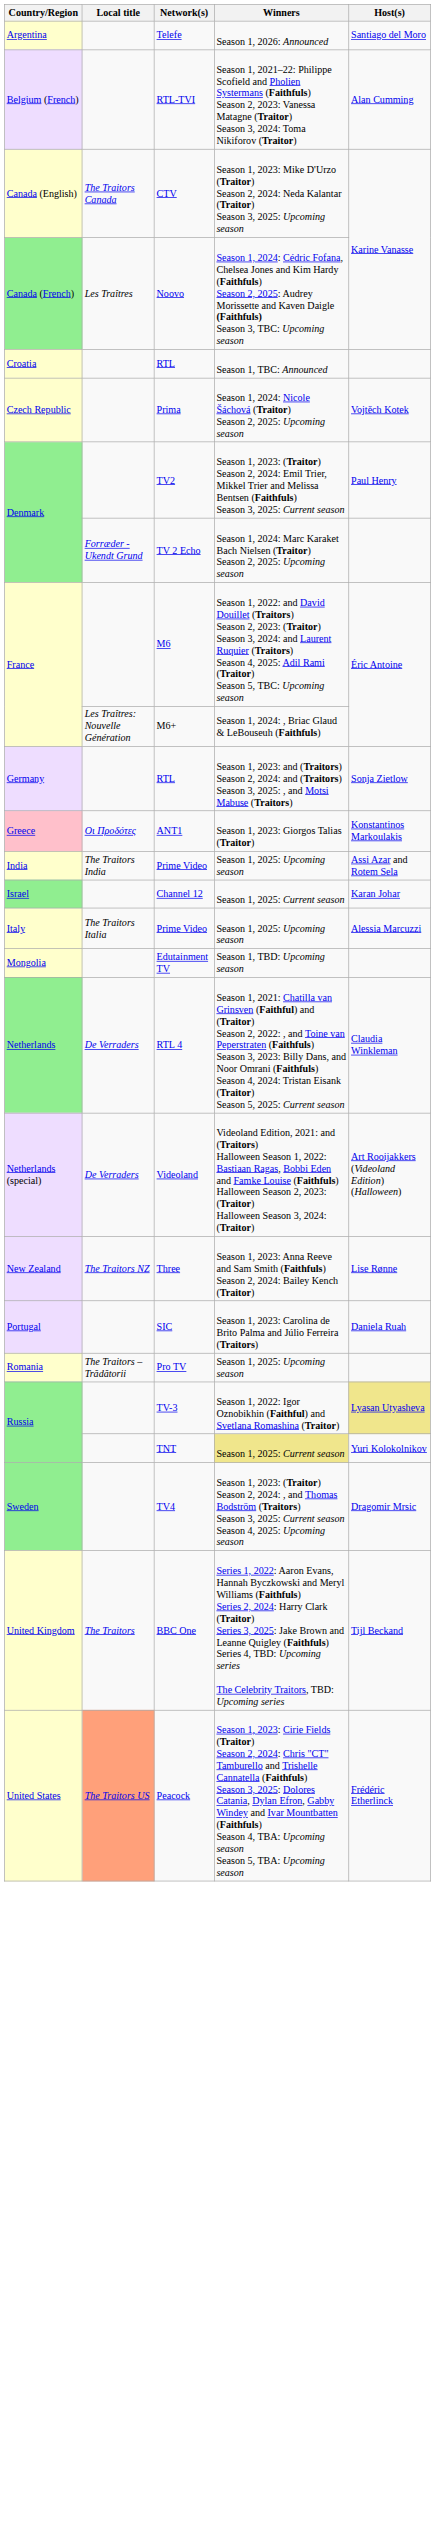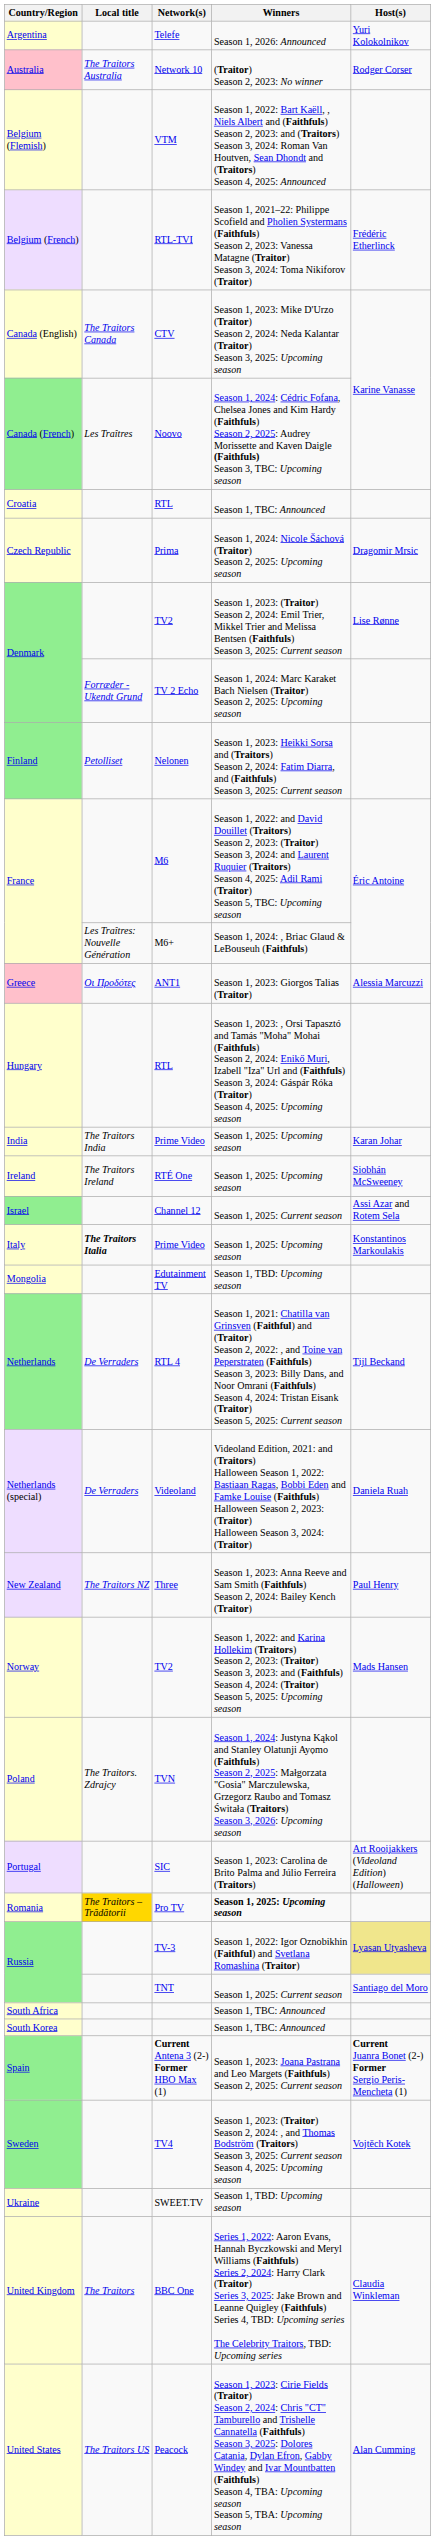(389, 35) Santiago del Moro -> (381, 35) Yuri Kolokolnikov
+ row: (25, 70)
+ row: (26, 140)
(382, 100) Alan Cumming -> (374, 240) Frédéric Etherlinck
(380, 410) Vojtěch Kotek -> (385, 550) Dragomir Mrsic
(374, 480) Paul Henry -> (376, 620) Lise Rønne
+ row: (22, 761)
- row: (25, 779)
(378, 831) Konstantinos Markoulakis -> (388, 983) Alessia Marcuzzi
+ row: (24, 1065)
(379, 865) Assi Azar and Rotem Sela -> (377, 1141) Karan Johar
+ row: (21, 1176)
(376, 894) Karan Johar -> (381, 1210) Assi Azar and Rotem Sela
(110, 928) normal -> (110, 1245) bold
(386, 928) Alessia Marcuzzi -> (379, 1245) Konstantinos Markoulakis
(374, 1045) Claudia Winkleman -> (379, 1361) Tijl Beckand
(383, 1175) Art Rooijakkers (Videoland Edition) (Halloween) -> (380, 1491) Daniela Ruah
(374, 1269) Lise Rønne -> (376, 1585) Paul Henry
+ row: (23, 1667)
+ row: (21, 1779)
(379, 1327) Daniela Ruah -> (385, 1867) Art Rooijakkers (Videoland Edition) (Halloween)
(113, 1367) no background -> (113, 1907) gold background
(271, 1367) normal -> (270, 1907) bold
(280, 1454) khaki background -> (278, 1994) no background
(389, 1448) Yuri Kolokolnikov -> (390, 1988) Santiago del Moro
+ row: (32, 2011)
+ row: (32, 2027)
+ row: (18, 2068)
(384, 1507) Dragomir Mrsic -> (382, 2144) Vojtěch Kotek
+ row: (23, 2202)
(377, 1630) Tijl Beckand -> (376, 2290) Claudia Winkleman
(117, 1796) lightsalmon background -> (117, 2450) no background
(372, 1796) Frédéric Etherlinck -> (384, 2450) Alan Cumming
